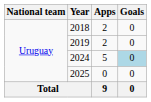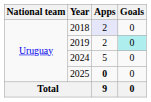(105, 27) no background -> (105, 27) lavender background
(132, 43) no background -> (132, 43) paleturquoise background
(132, 58) lightblue background -> (132, 58) no background
(105, 74) normal -> (105, 74) bold
